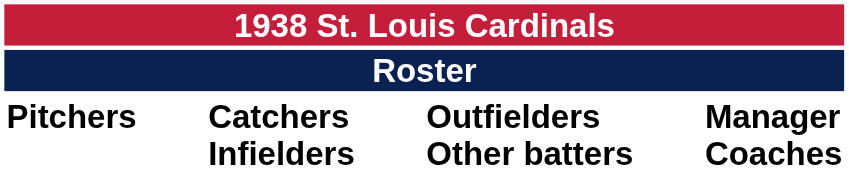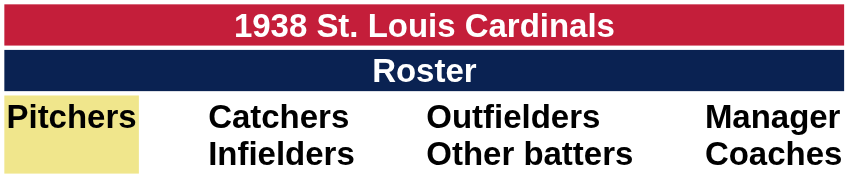(72, 116) no background -> (72, 116) khaki background
